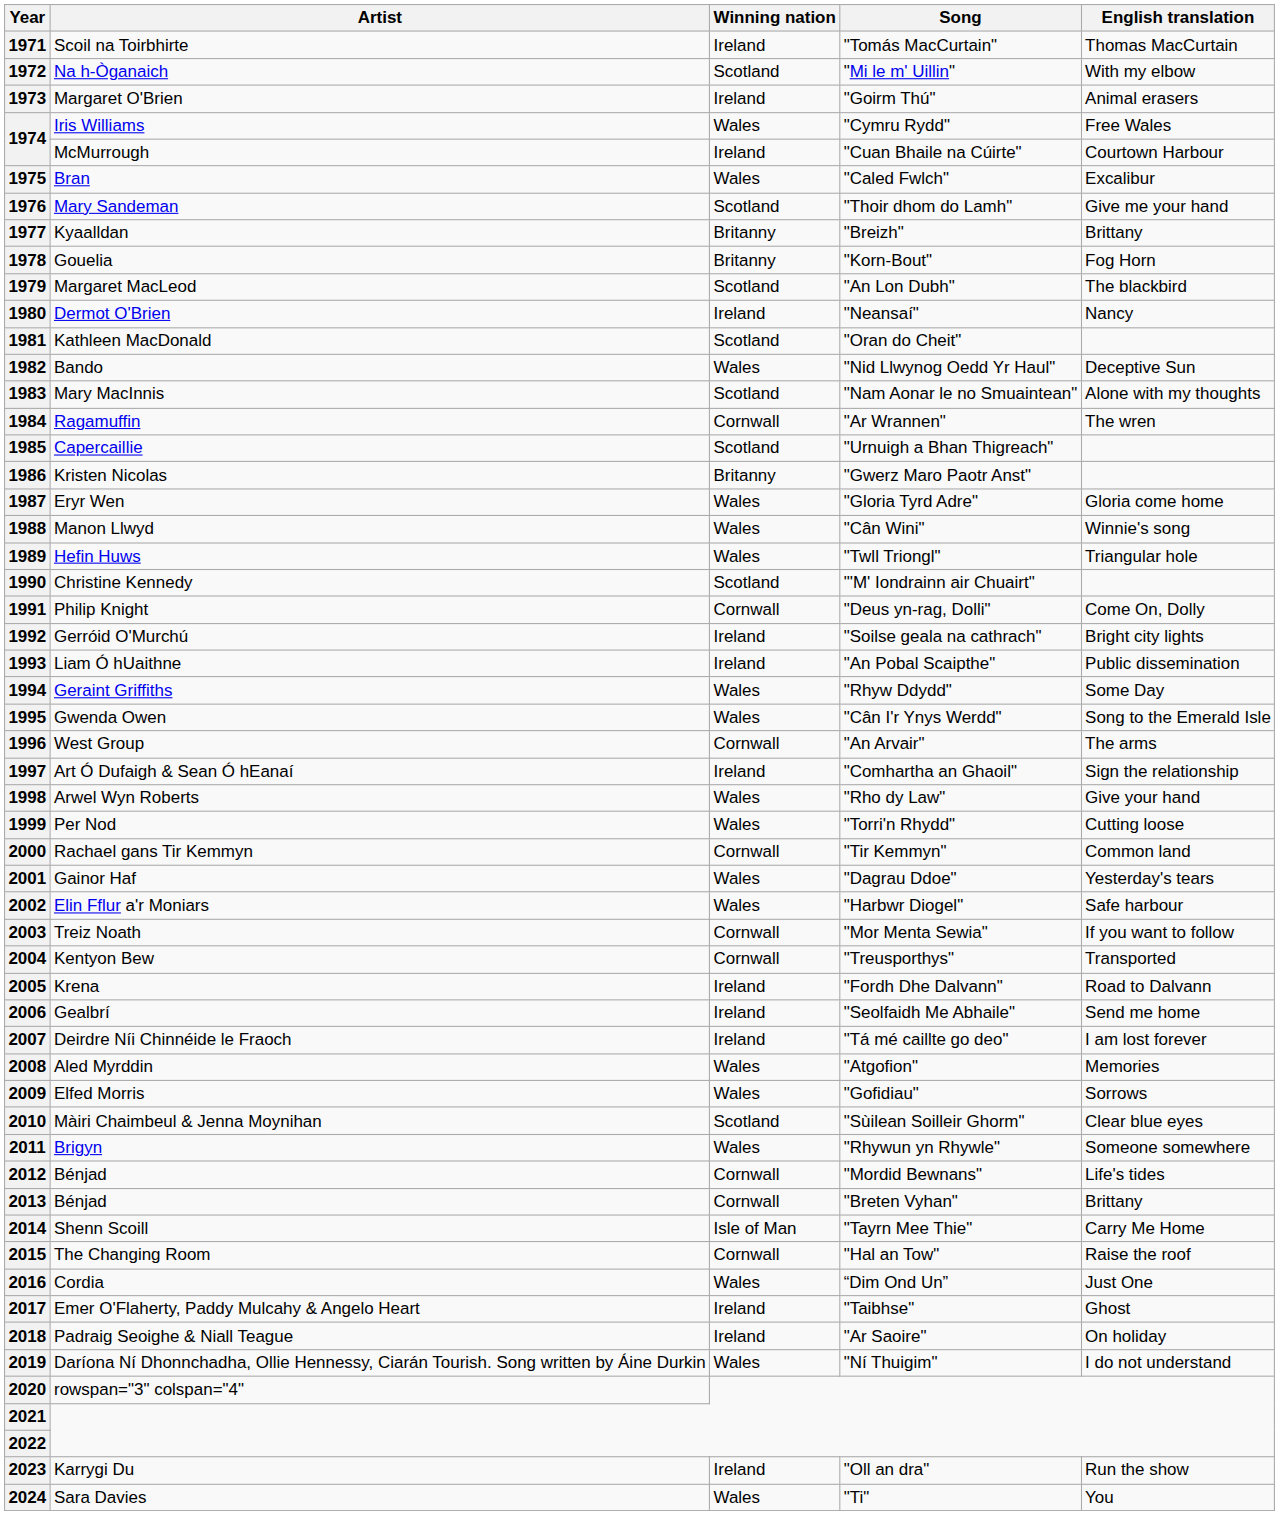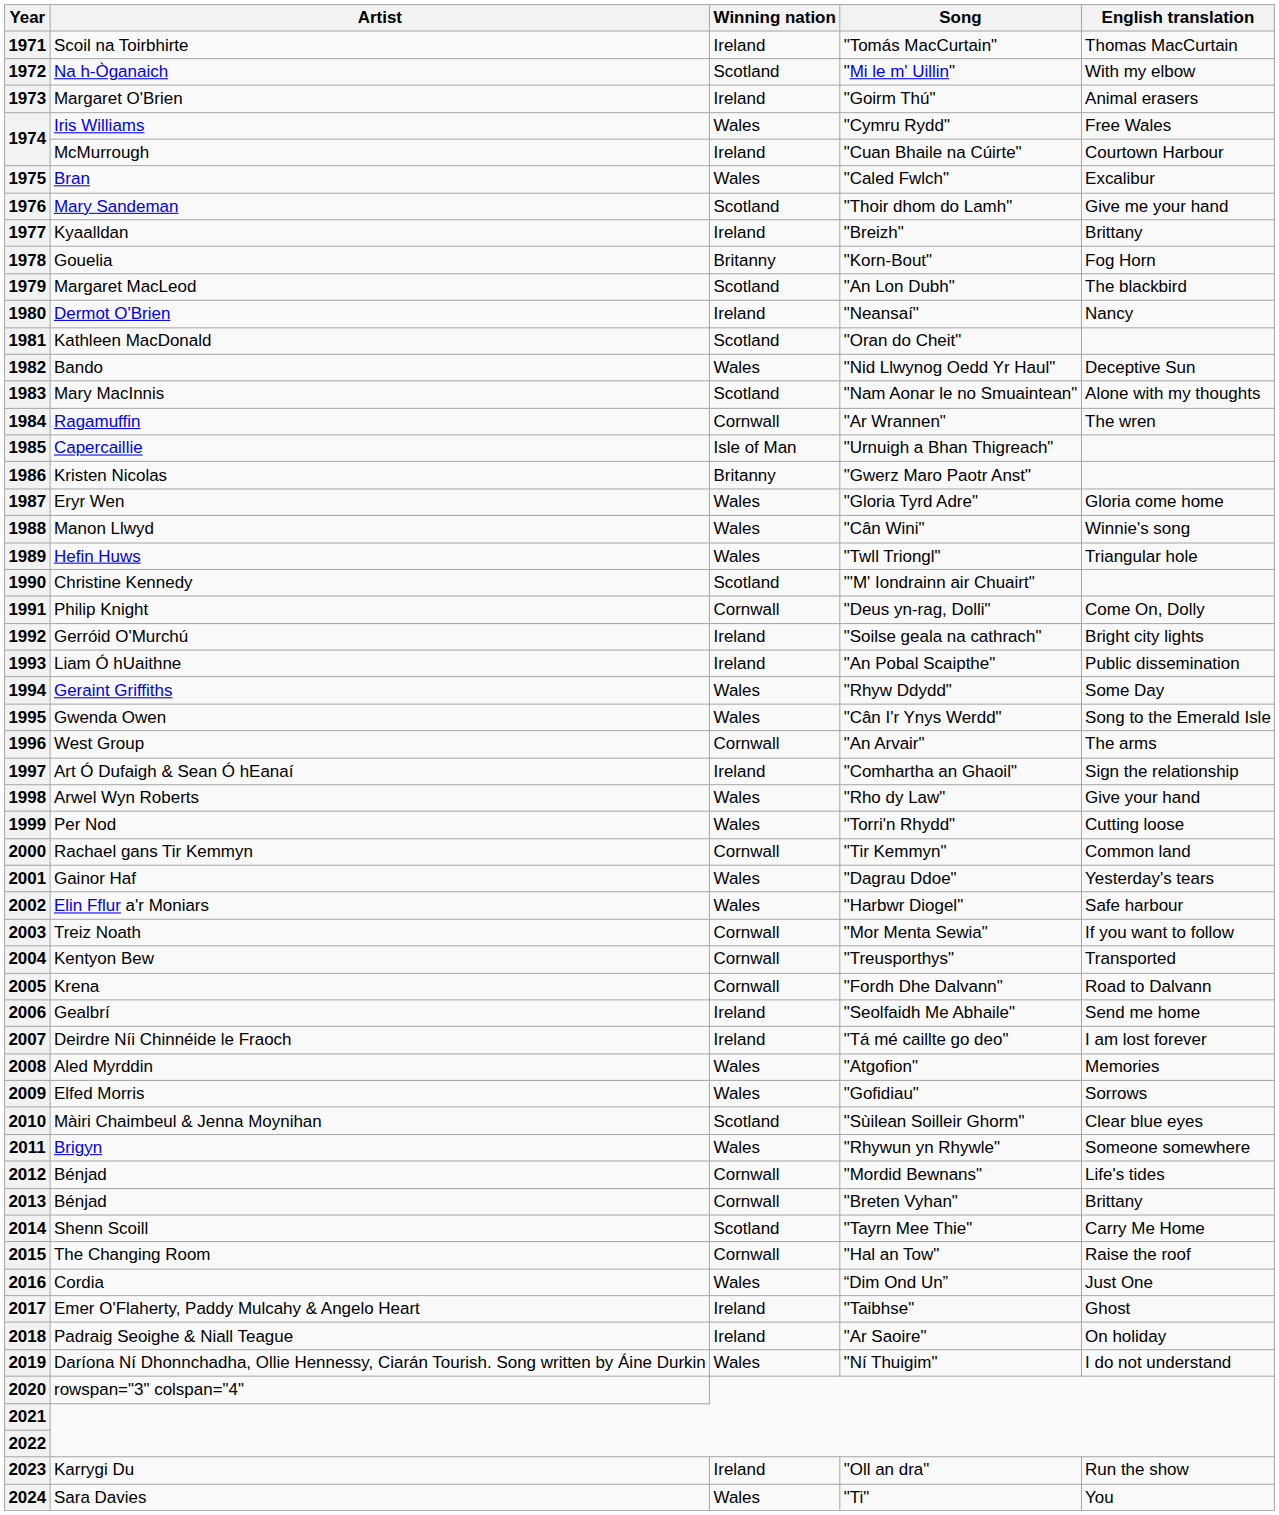(745, 233) Britanny -> (739, 233) Ireland
(747, 448) Scotland -> (755, 448) Isle of Man
(739, 986) Ireland -> (747, 986) Cornwall
(755, 1228) Isle of Man -> (747, 1228) Scotland
